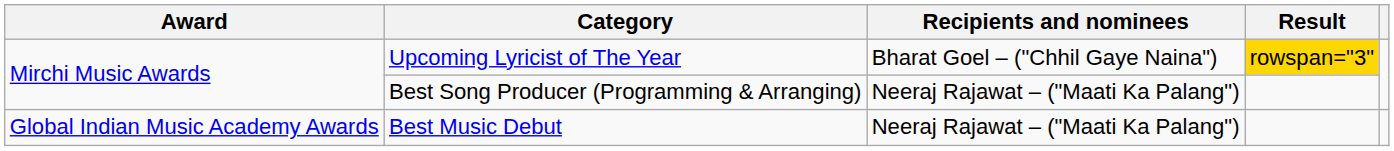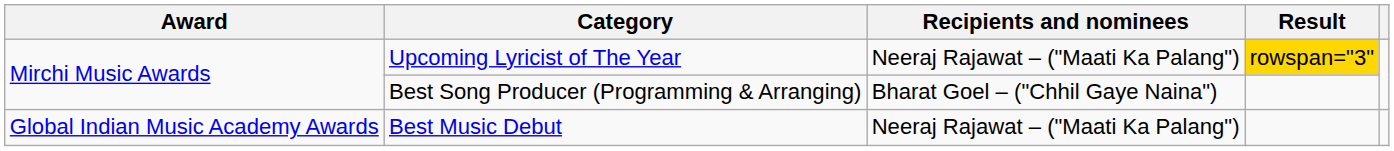(1045, 57) Bharat Goel – ("Chhil Gaye Naina") -> (1056, 57) Neeraj Rajawat – ("Maati Ka Palang")
(1056, 92) Neeraj Rajawat – ("Maati Ka Palang") -> (1045, 92) Bharat Goel – ("Chhil Gaye Naina")
